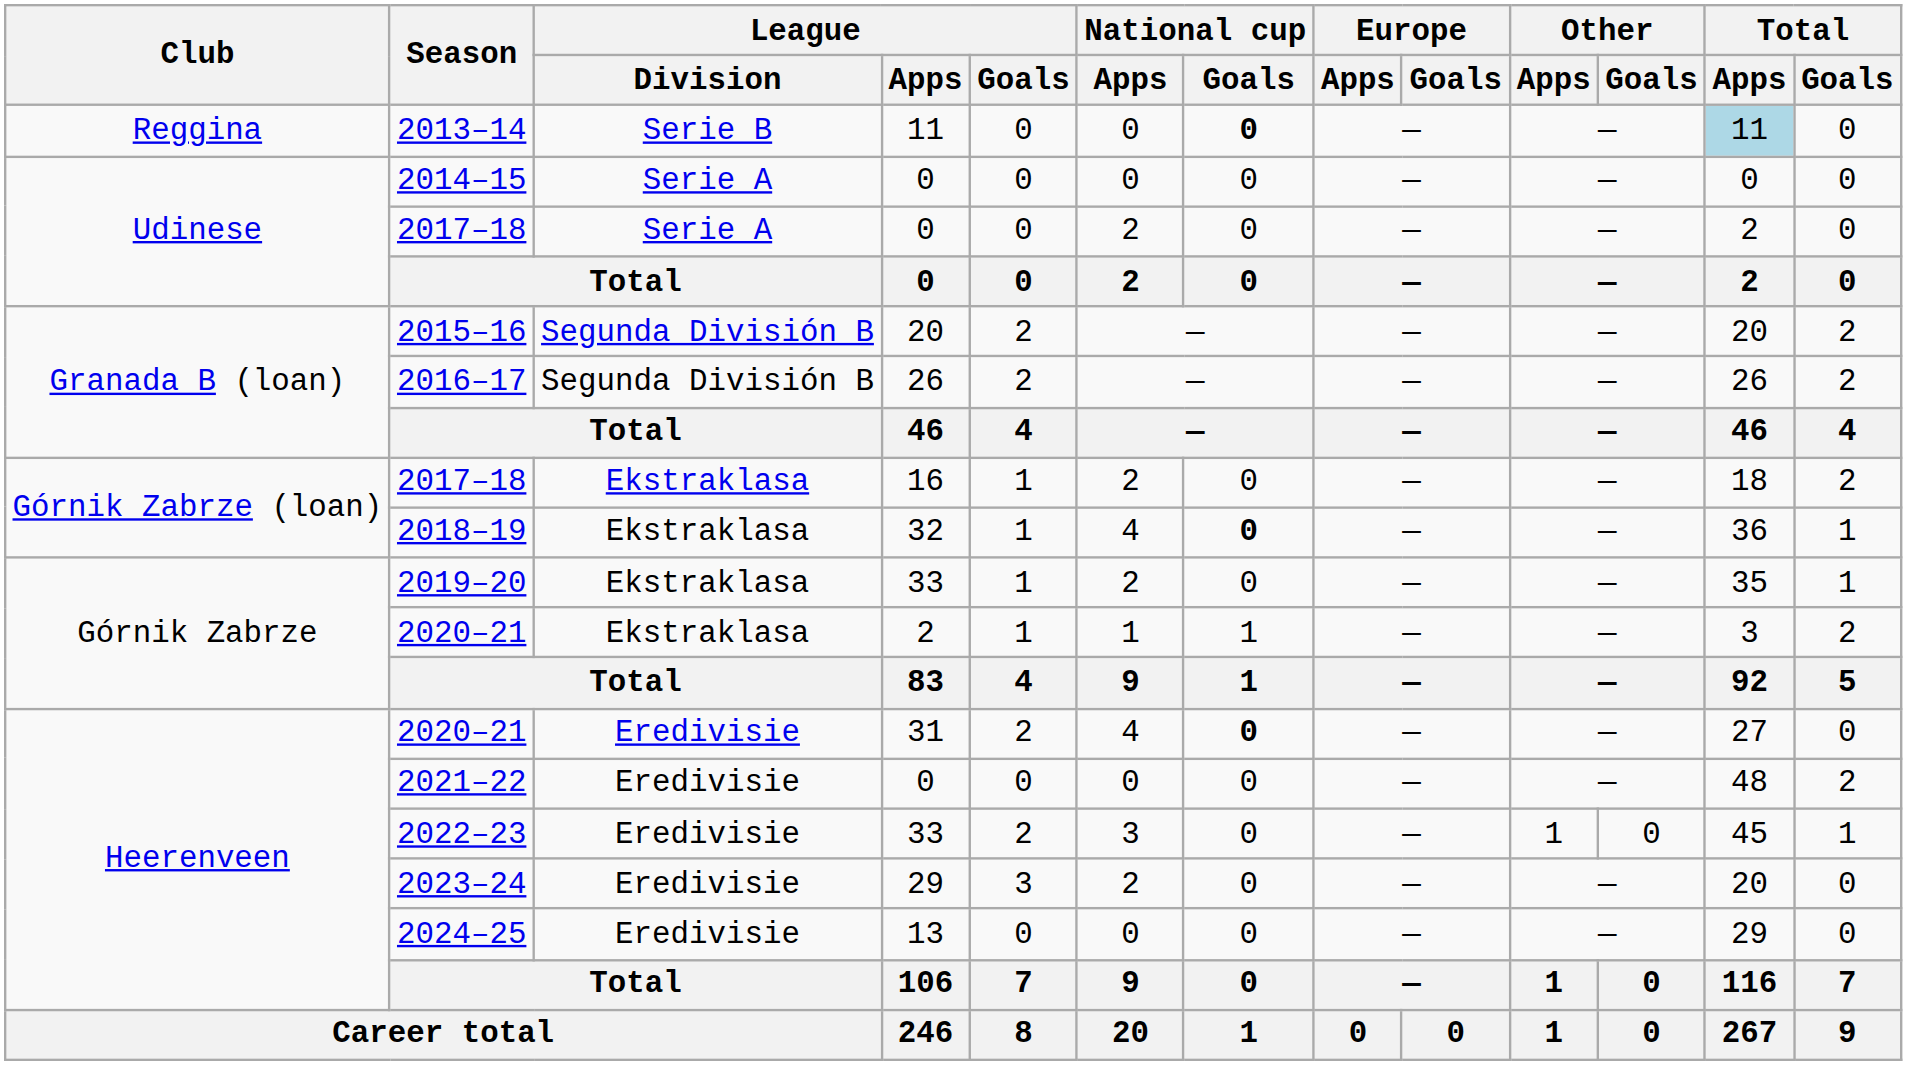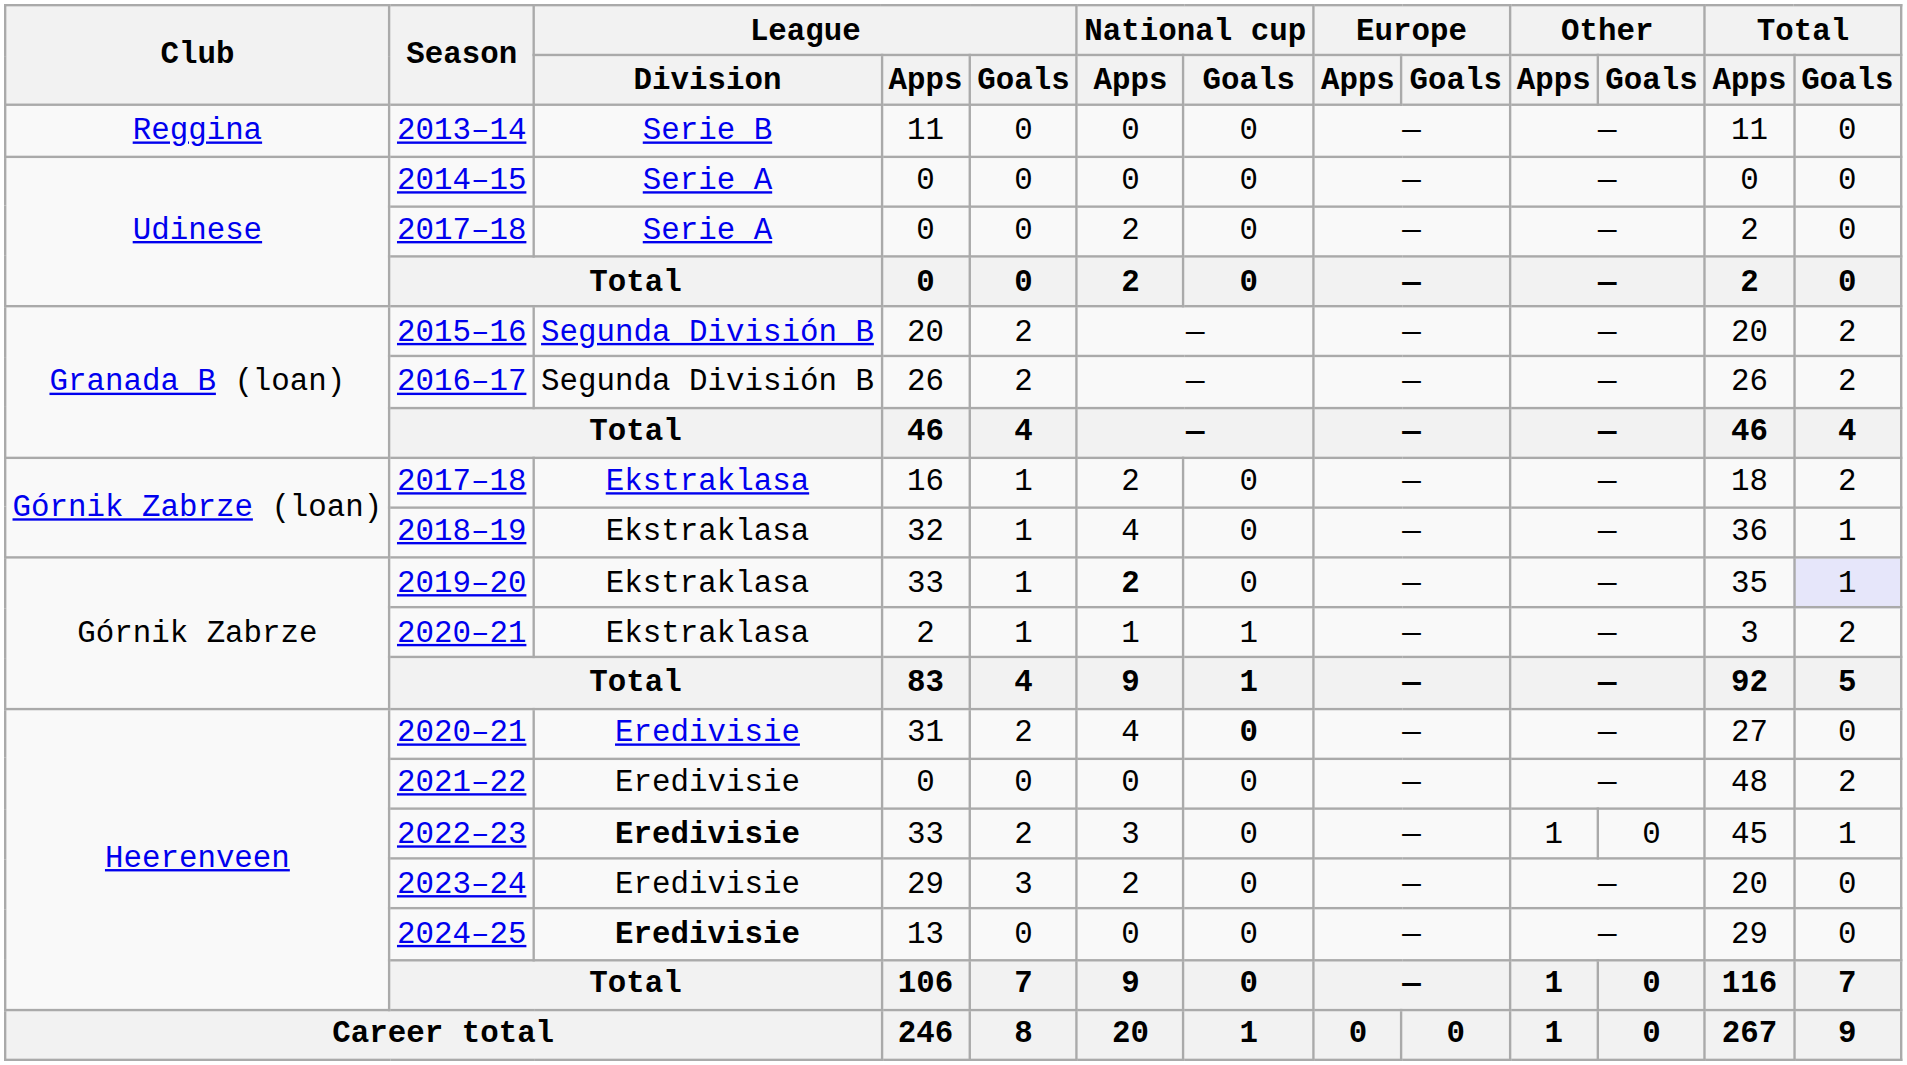(1249, 131) bold -> (1249, 131) normal
(1749, 131) lightblue background -> (1749, 131) no background
(1249, 532) bold -> (1249, 532) normal
(1131, 583) normal -> (1131, 583) bold
(1847, 583) no background -> (1847, 583) lavender background
(707, 834) normal -> (707, 834) bold
(707, 934) normal -> (707, 934) bold
